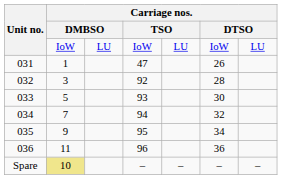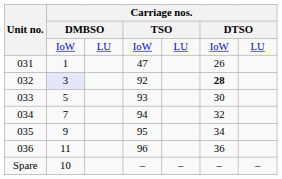(65, 81) no background -> (65, 81) lavender background
(219, 81) normal -> (219, 81) bold
(65, 166) khaki background -> (65, 166) no background
